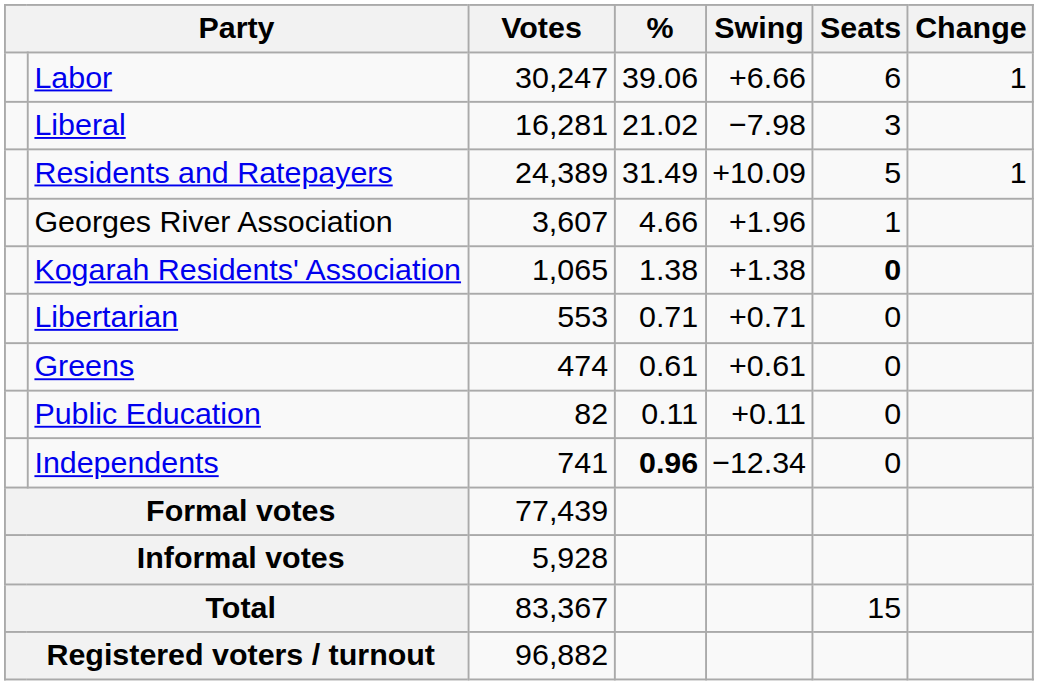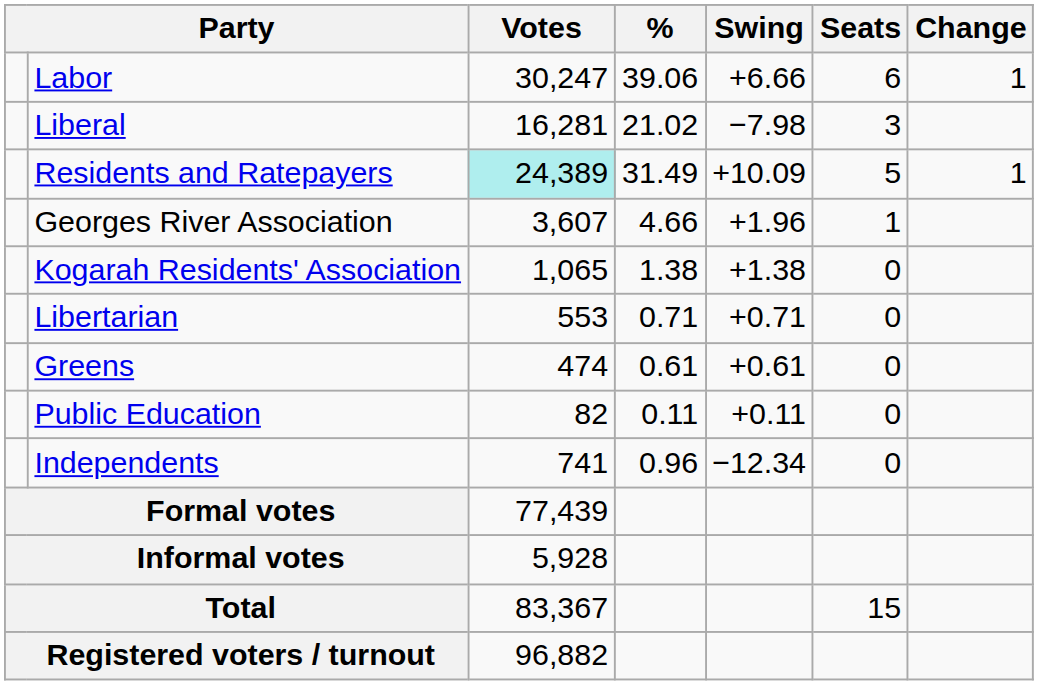(562, 173) no background -> (562, 173) paleturquoise background
(893, 269) bold -> (893, 269) normal
(669, 462) bold -> (669, 462) normal
